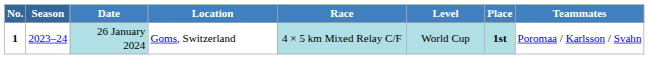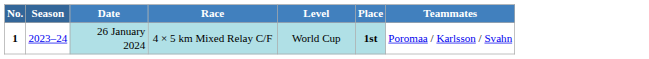- column: (213, 13)
